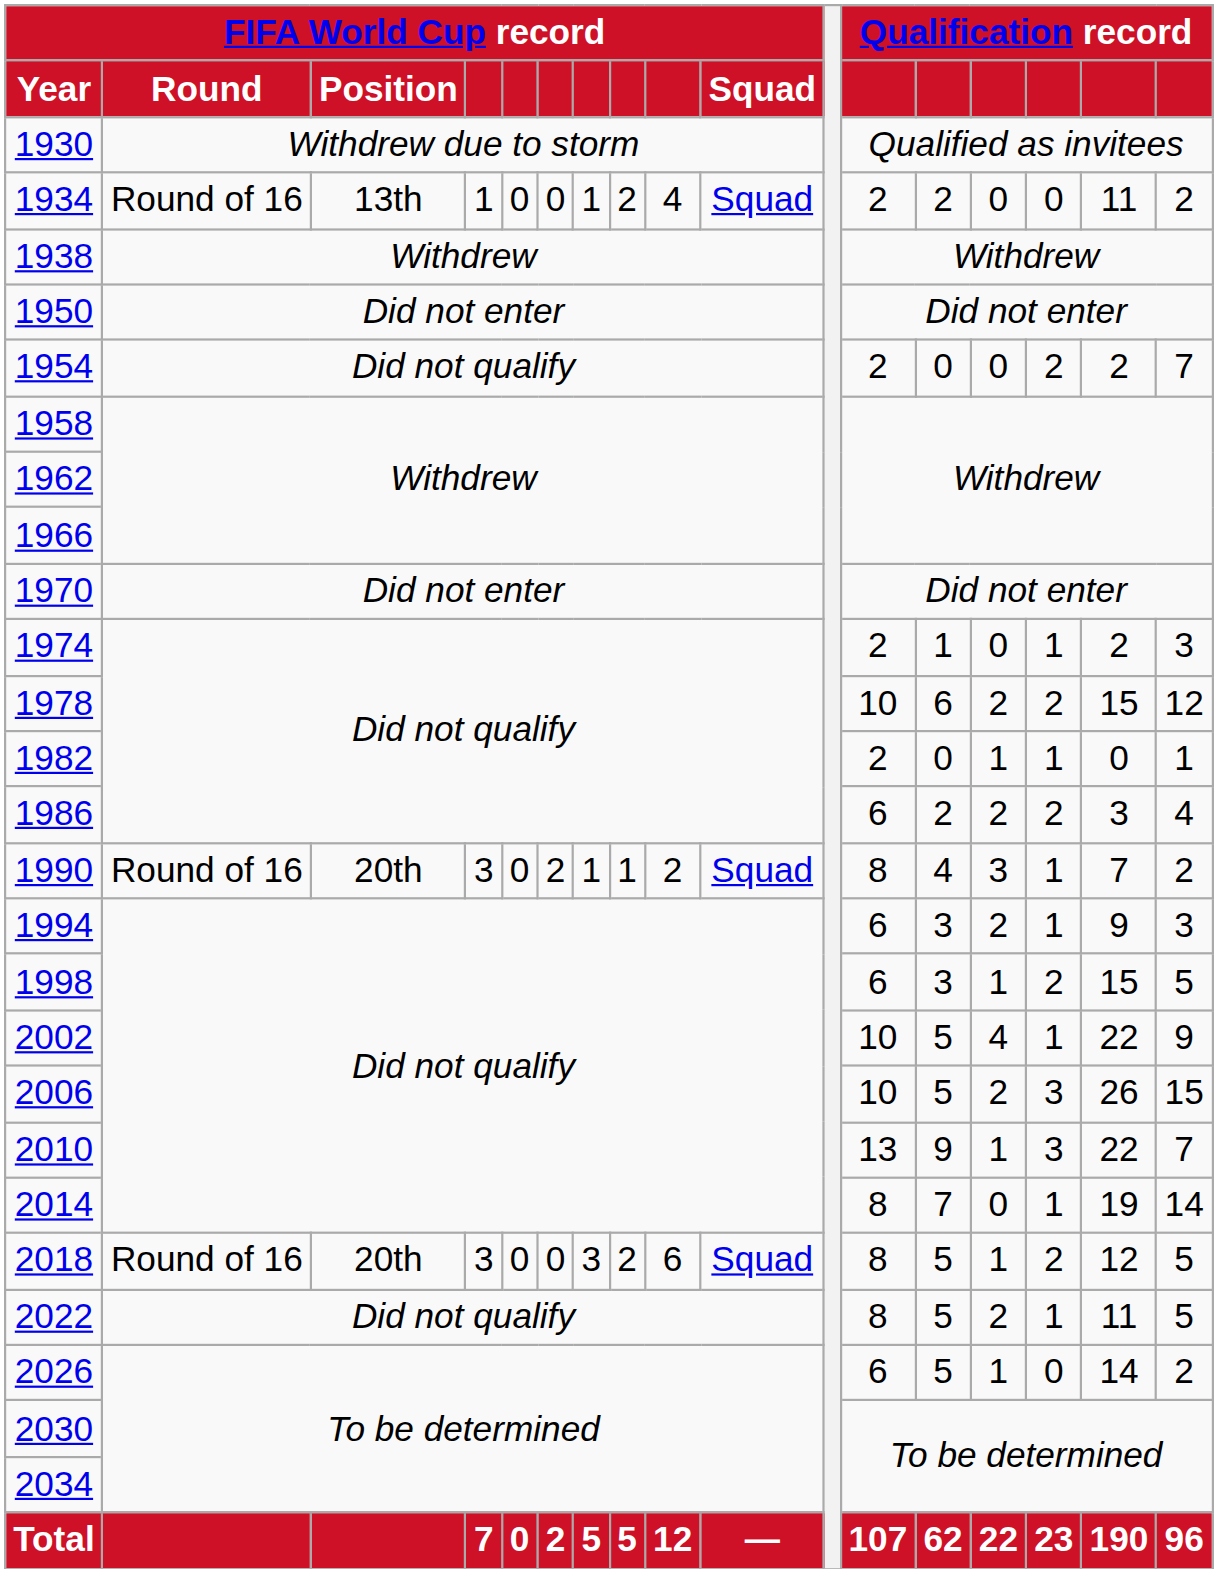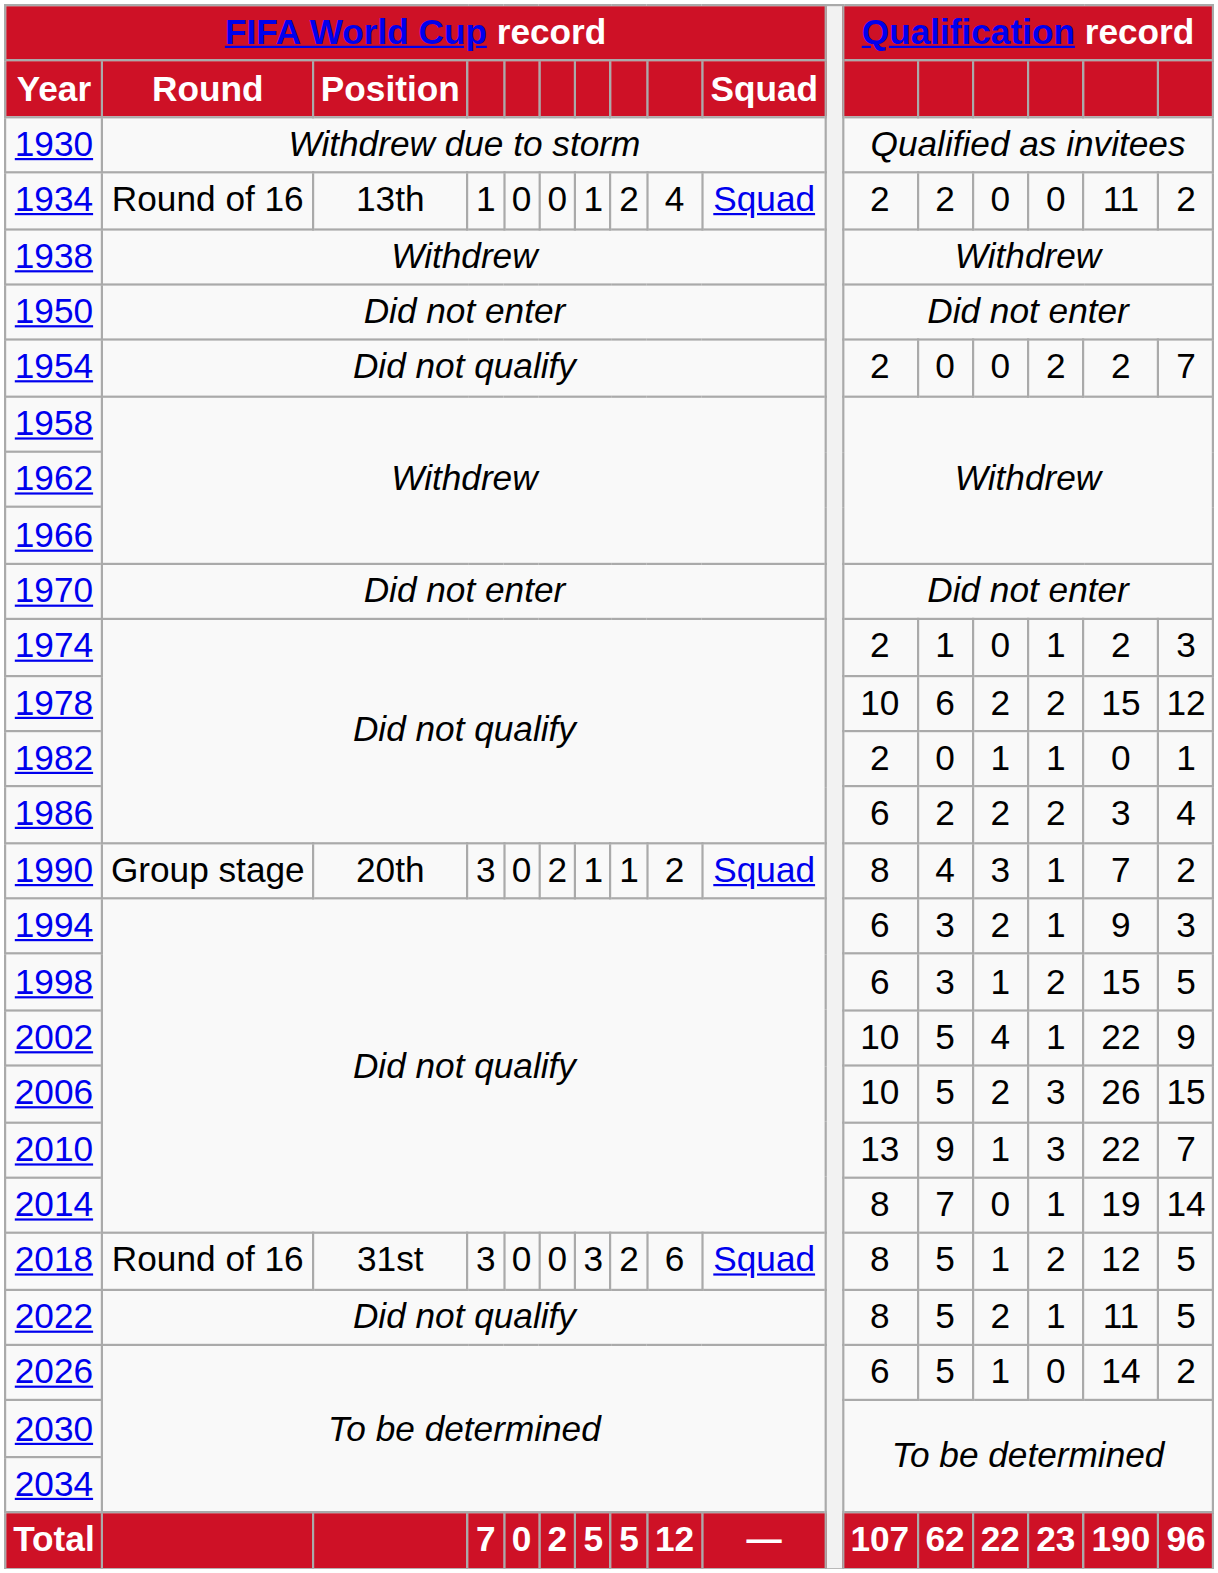(207, 869) Round of 16 -> (208, 869) Group stage
(388, 1260) 20th -> (390, 1260) 31st
